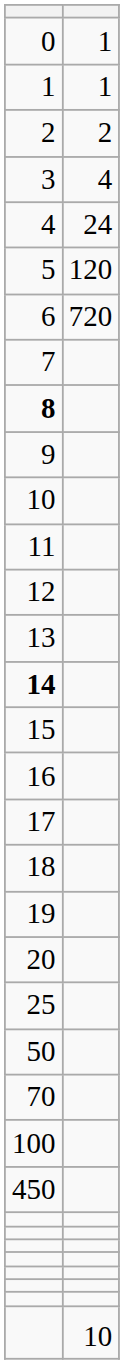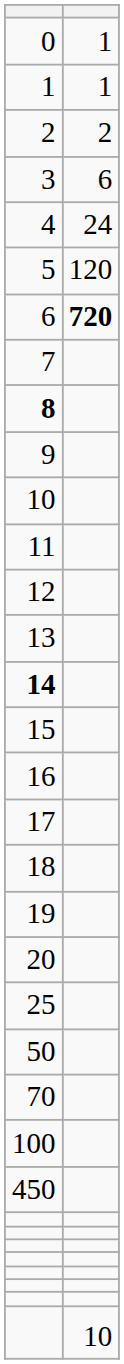(105, 178) 4 -> (105, 178) 6
(91, 316) normal -> (91, 316) bold
